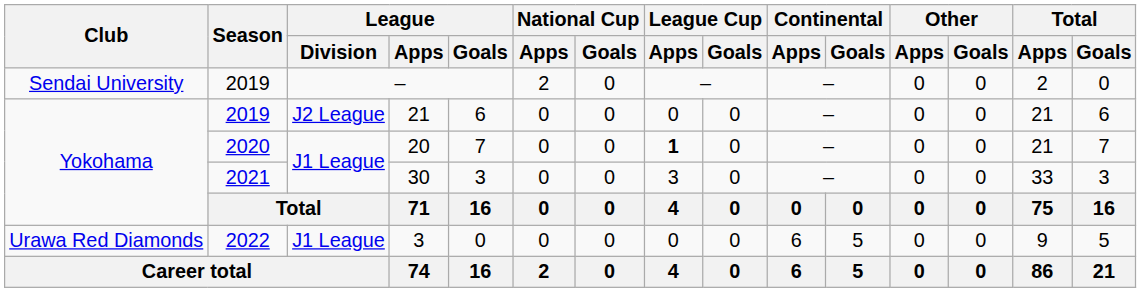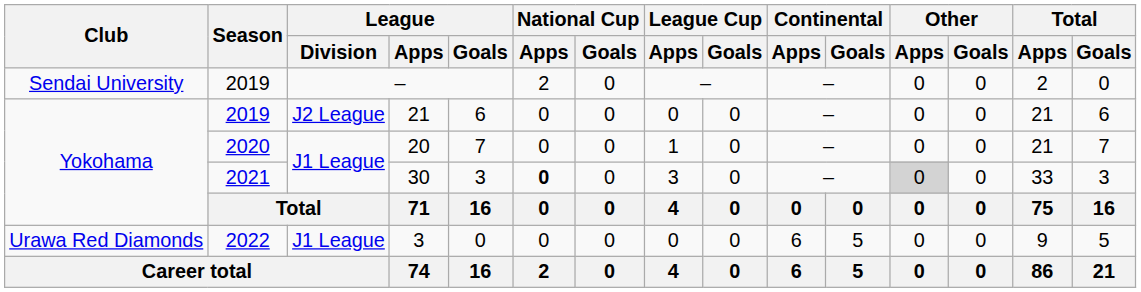(673, 146) bold -> (673, 146) normal
(544, 177) normal -> (544, 177) bold
(919, 177) no background -> (919, 177) lightgrey background
